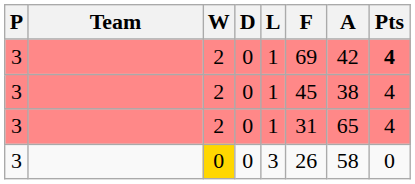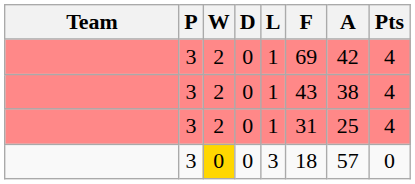columns swapped: (115, 21) <-> (16, 21)
(389, 56) bold -> (389, 56) normal
(306, 91) 45 -> (306, 91) 43
(348, 126) 65 -> (348, 126) 25
(306, 160) 26 -> (306, 160) 18
(348, 160) 58 -> (348, 160) 57
